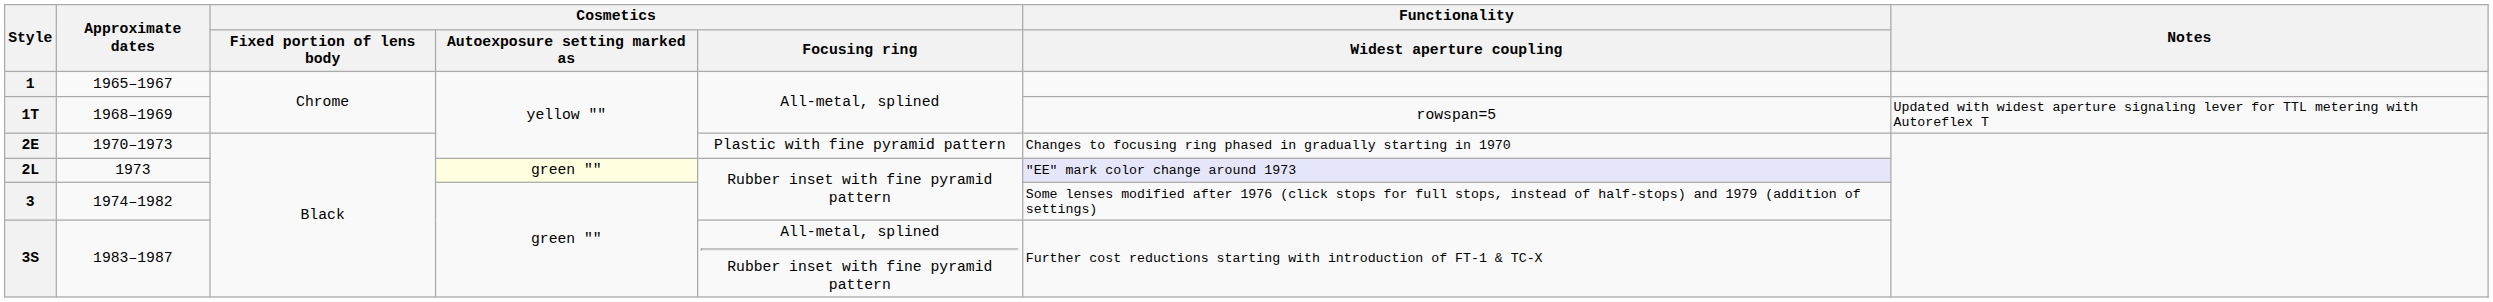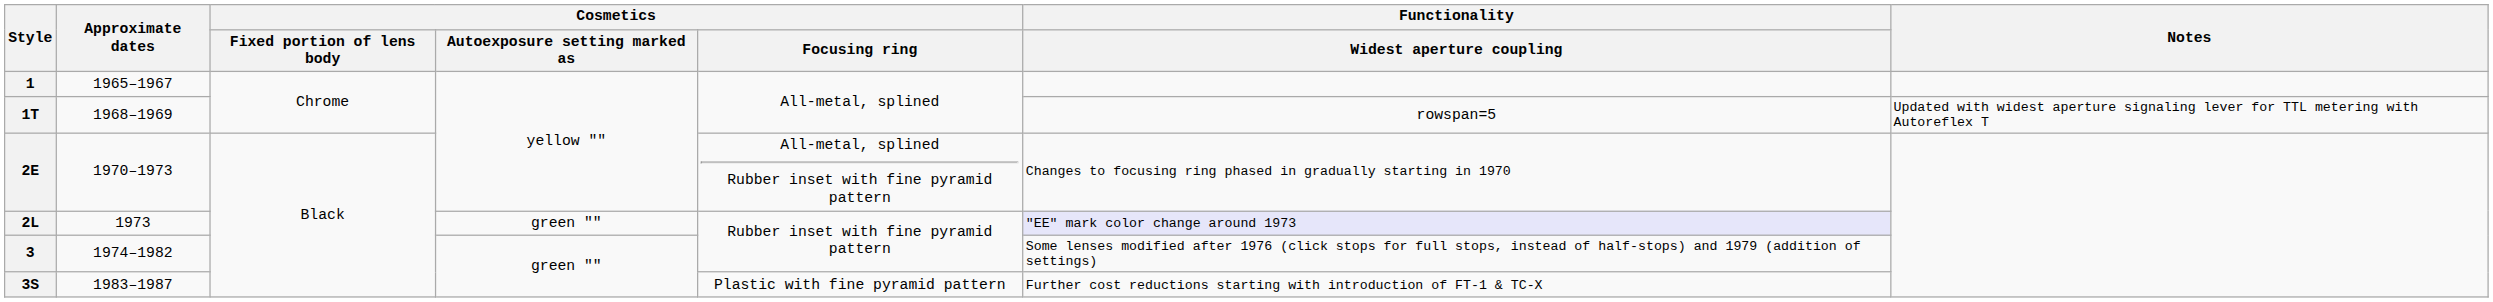(860, 145) Plastic with fine pyramid pattern -> (860, 172) All-metal, splined Rubber inset with fine pyramid pattern
(566, 170) lightyellow background -> (566, 223) no background
(860, 258) All-metal, splined Rubber inset with fine pyramid pattern -> (860, 284) Plastic with fine pyramid pattern
